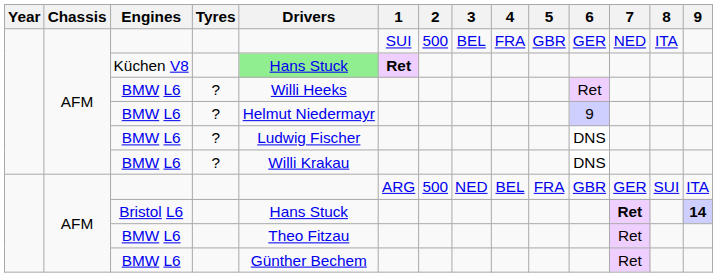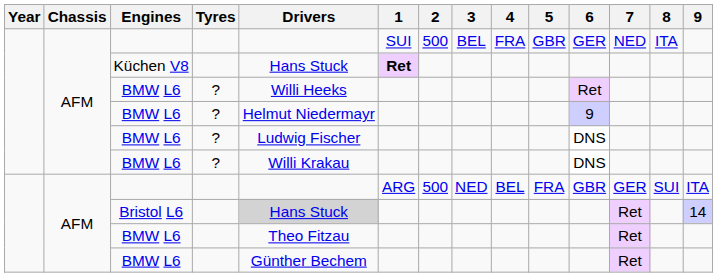(309, 65) lightgreen background -> (309, 65) no background
(309, 211) no background -> (309, 211) lightgrey background
(630, 211) bold -> (630, 211) normal
(698, 211) bold -> (698, 211) normal
